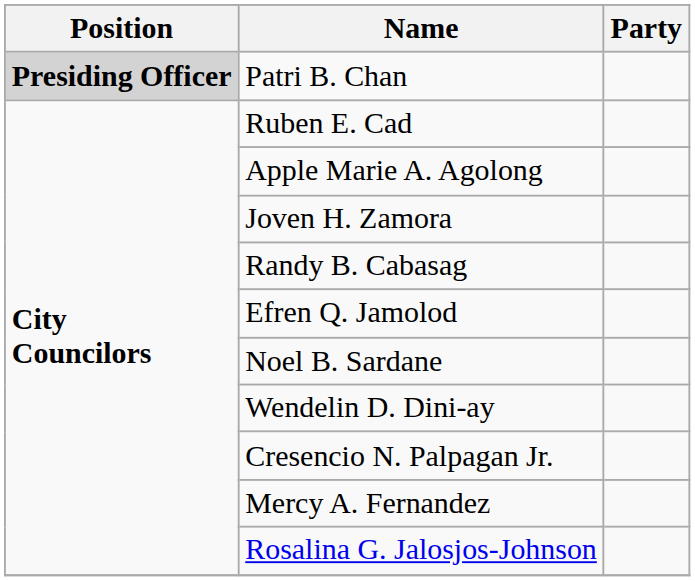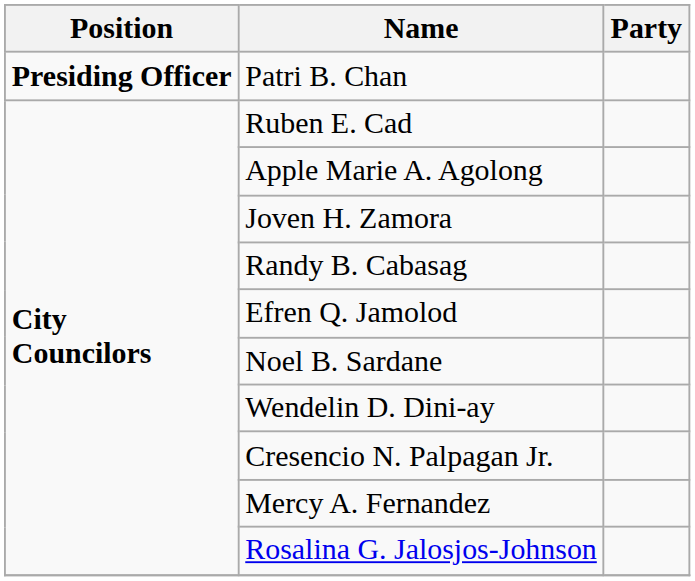(122, 75) lightgrey background -> (122, 75) no background
